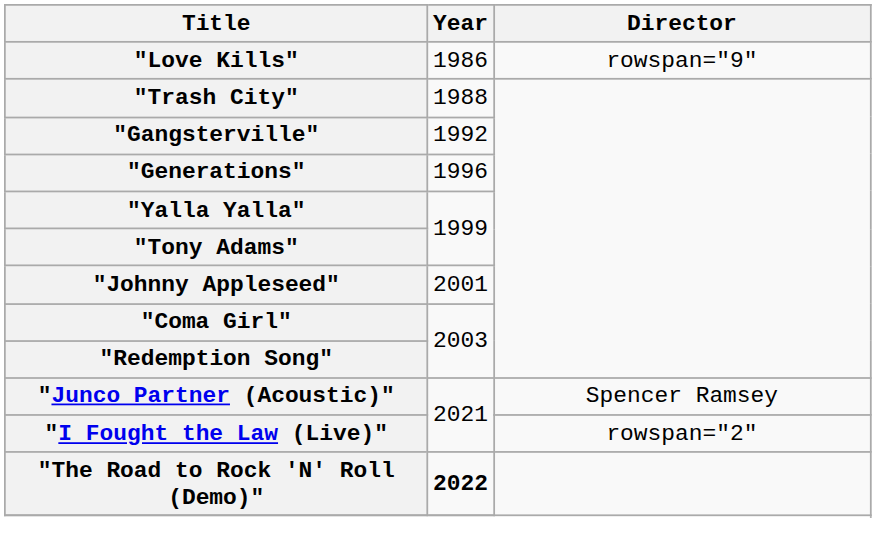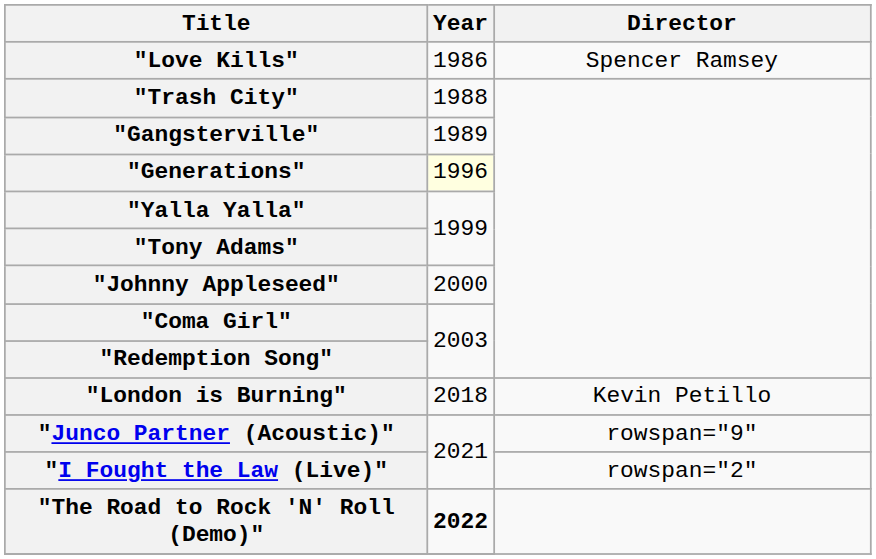(682, 61) rowspan="9" -> (682, 61) Spencer Ramsey
(461, 135) 1992 -> (461, 135) 1989
(461, 173) no background -> (461, 173) lightyellow background
(461, 285) 2001 -> (461, 285) 2000
+ row: (216, 396)
(682, 396) Spencer Ramsey -> (682, 434) rowspan="9"
